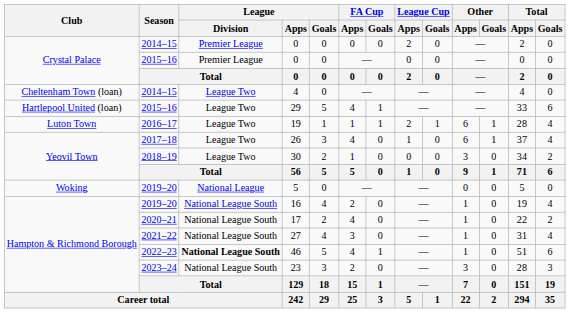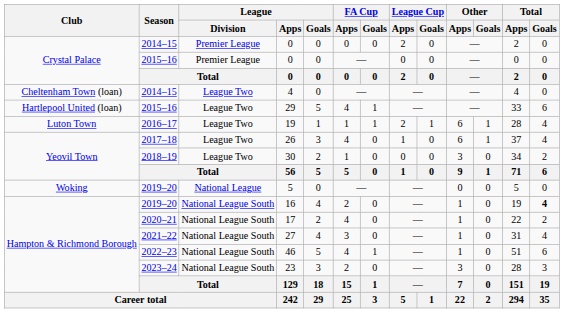(550, 204) normal -> (544, 204) bold
(231, 252) bold -> (228, 252) normal
